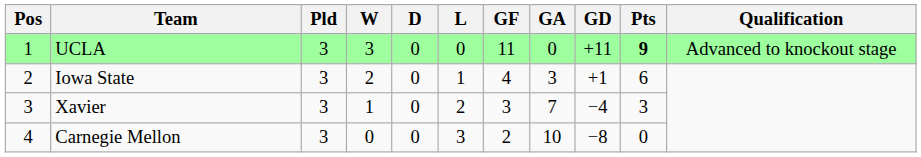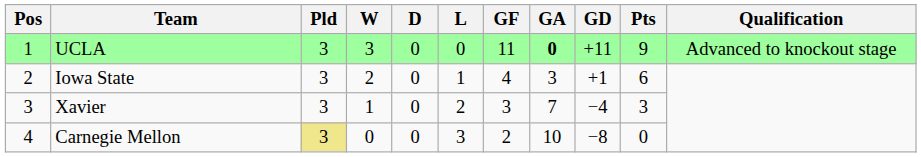(552, 48) normal -> (552, 48) bold
(643, 48) bold -> (643, 48) normal
(324, 136) no background -> (324, 136) khaki background
